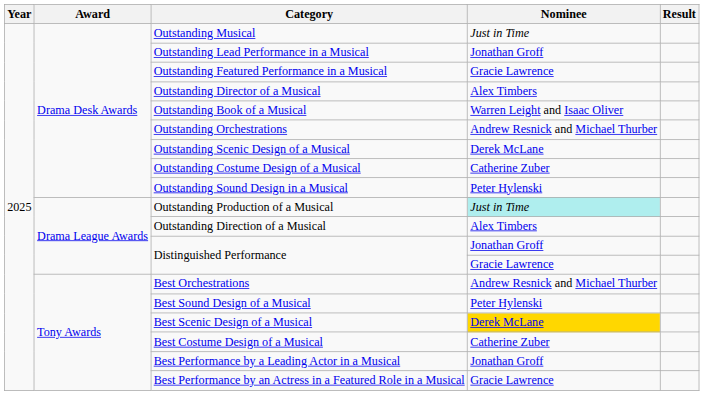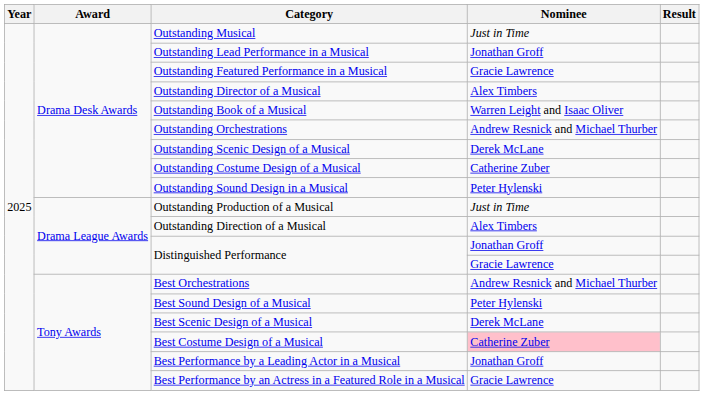(500, 206) paleturquoise background -> (500, 206) no background
(507, 322) gold background -> (507, 322) no background
(510, 341) no background -> (510, 341) pink background
